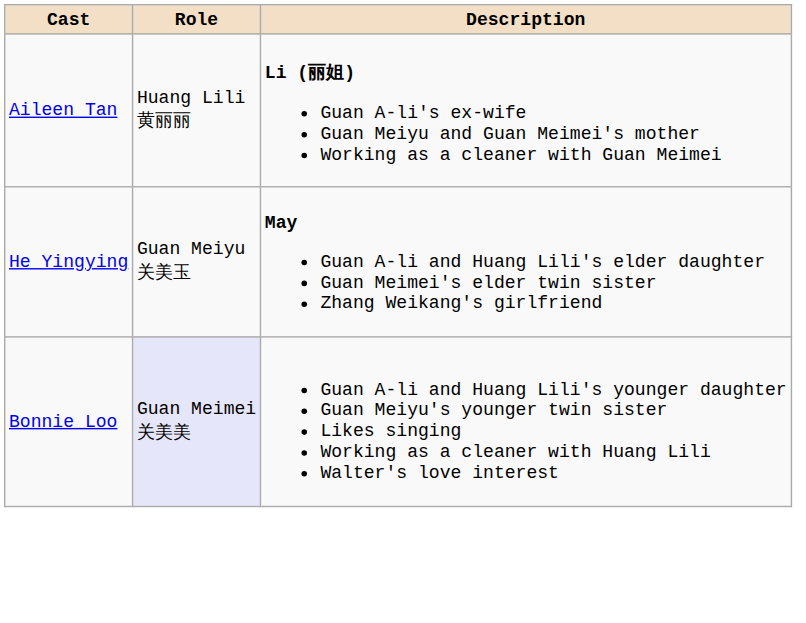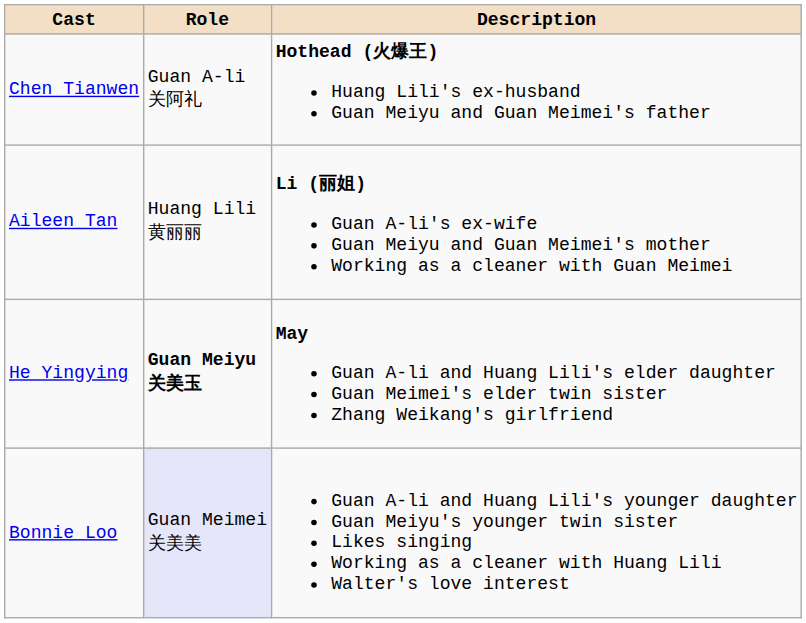+ row: (74, 90)
(191, 261) normal -> (202, 373) bold
